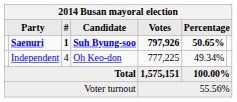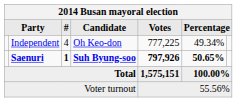rows swapped: (27, 43) <-> (35, 58)
